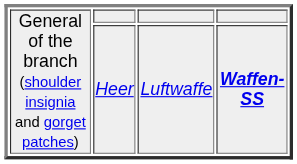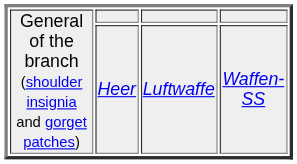(252, 89) bold -> (253, 89) normal
